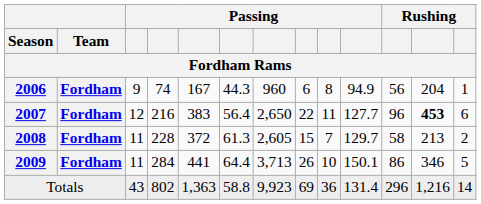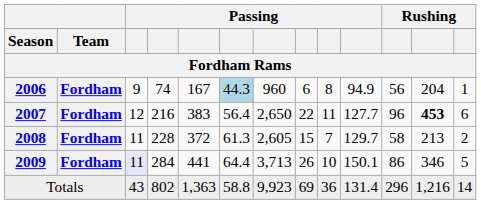(236, 89) no background -> (236, 89) lightblue background
(137, 162) no background -> (137, 162) lavender background
